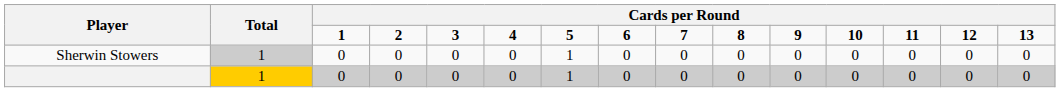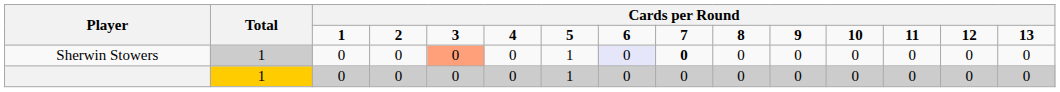(456, 56) no background -> (456, 56) lightsalmon background
(627, 56) no background -> (627, 56) lavender background
(684, 56) normal -> (684, 56) bold
